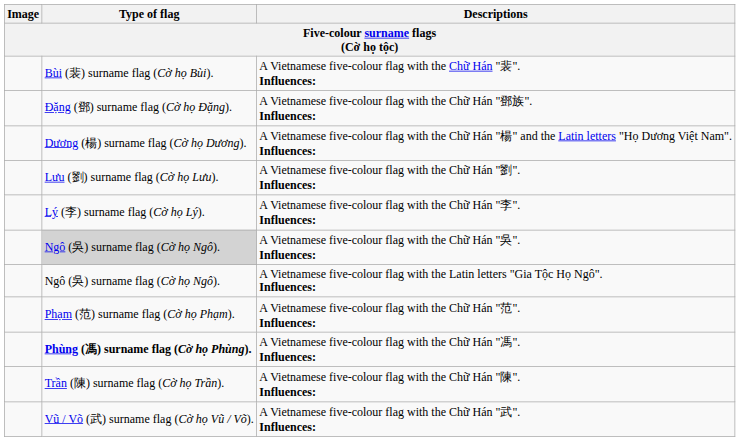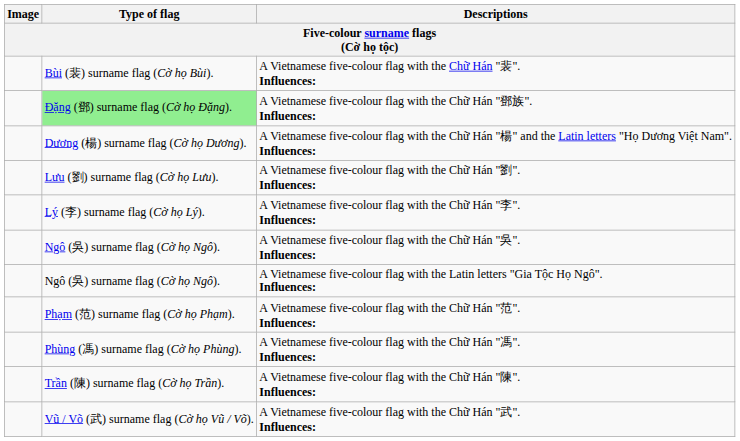(138, 107) no background -> (138, 107) lightgreen background
(132, 246) lightgrey background -> (132, 246) no background
(148, 349) bold -> (143, 349) normal
